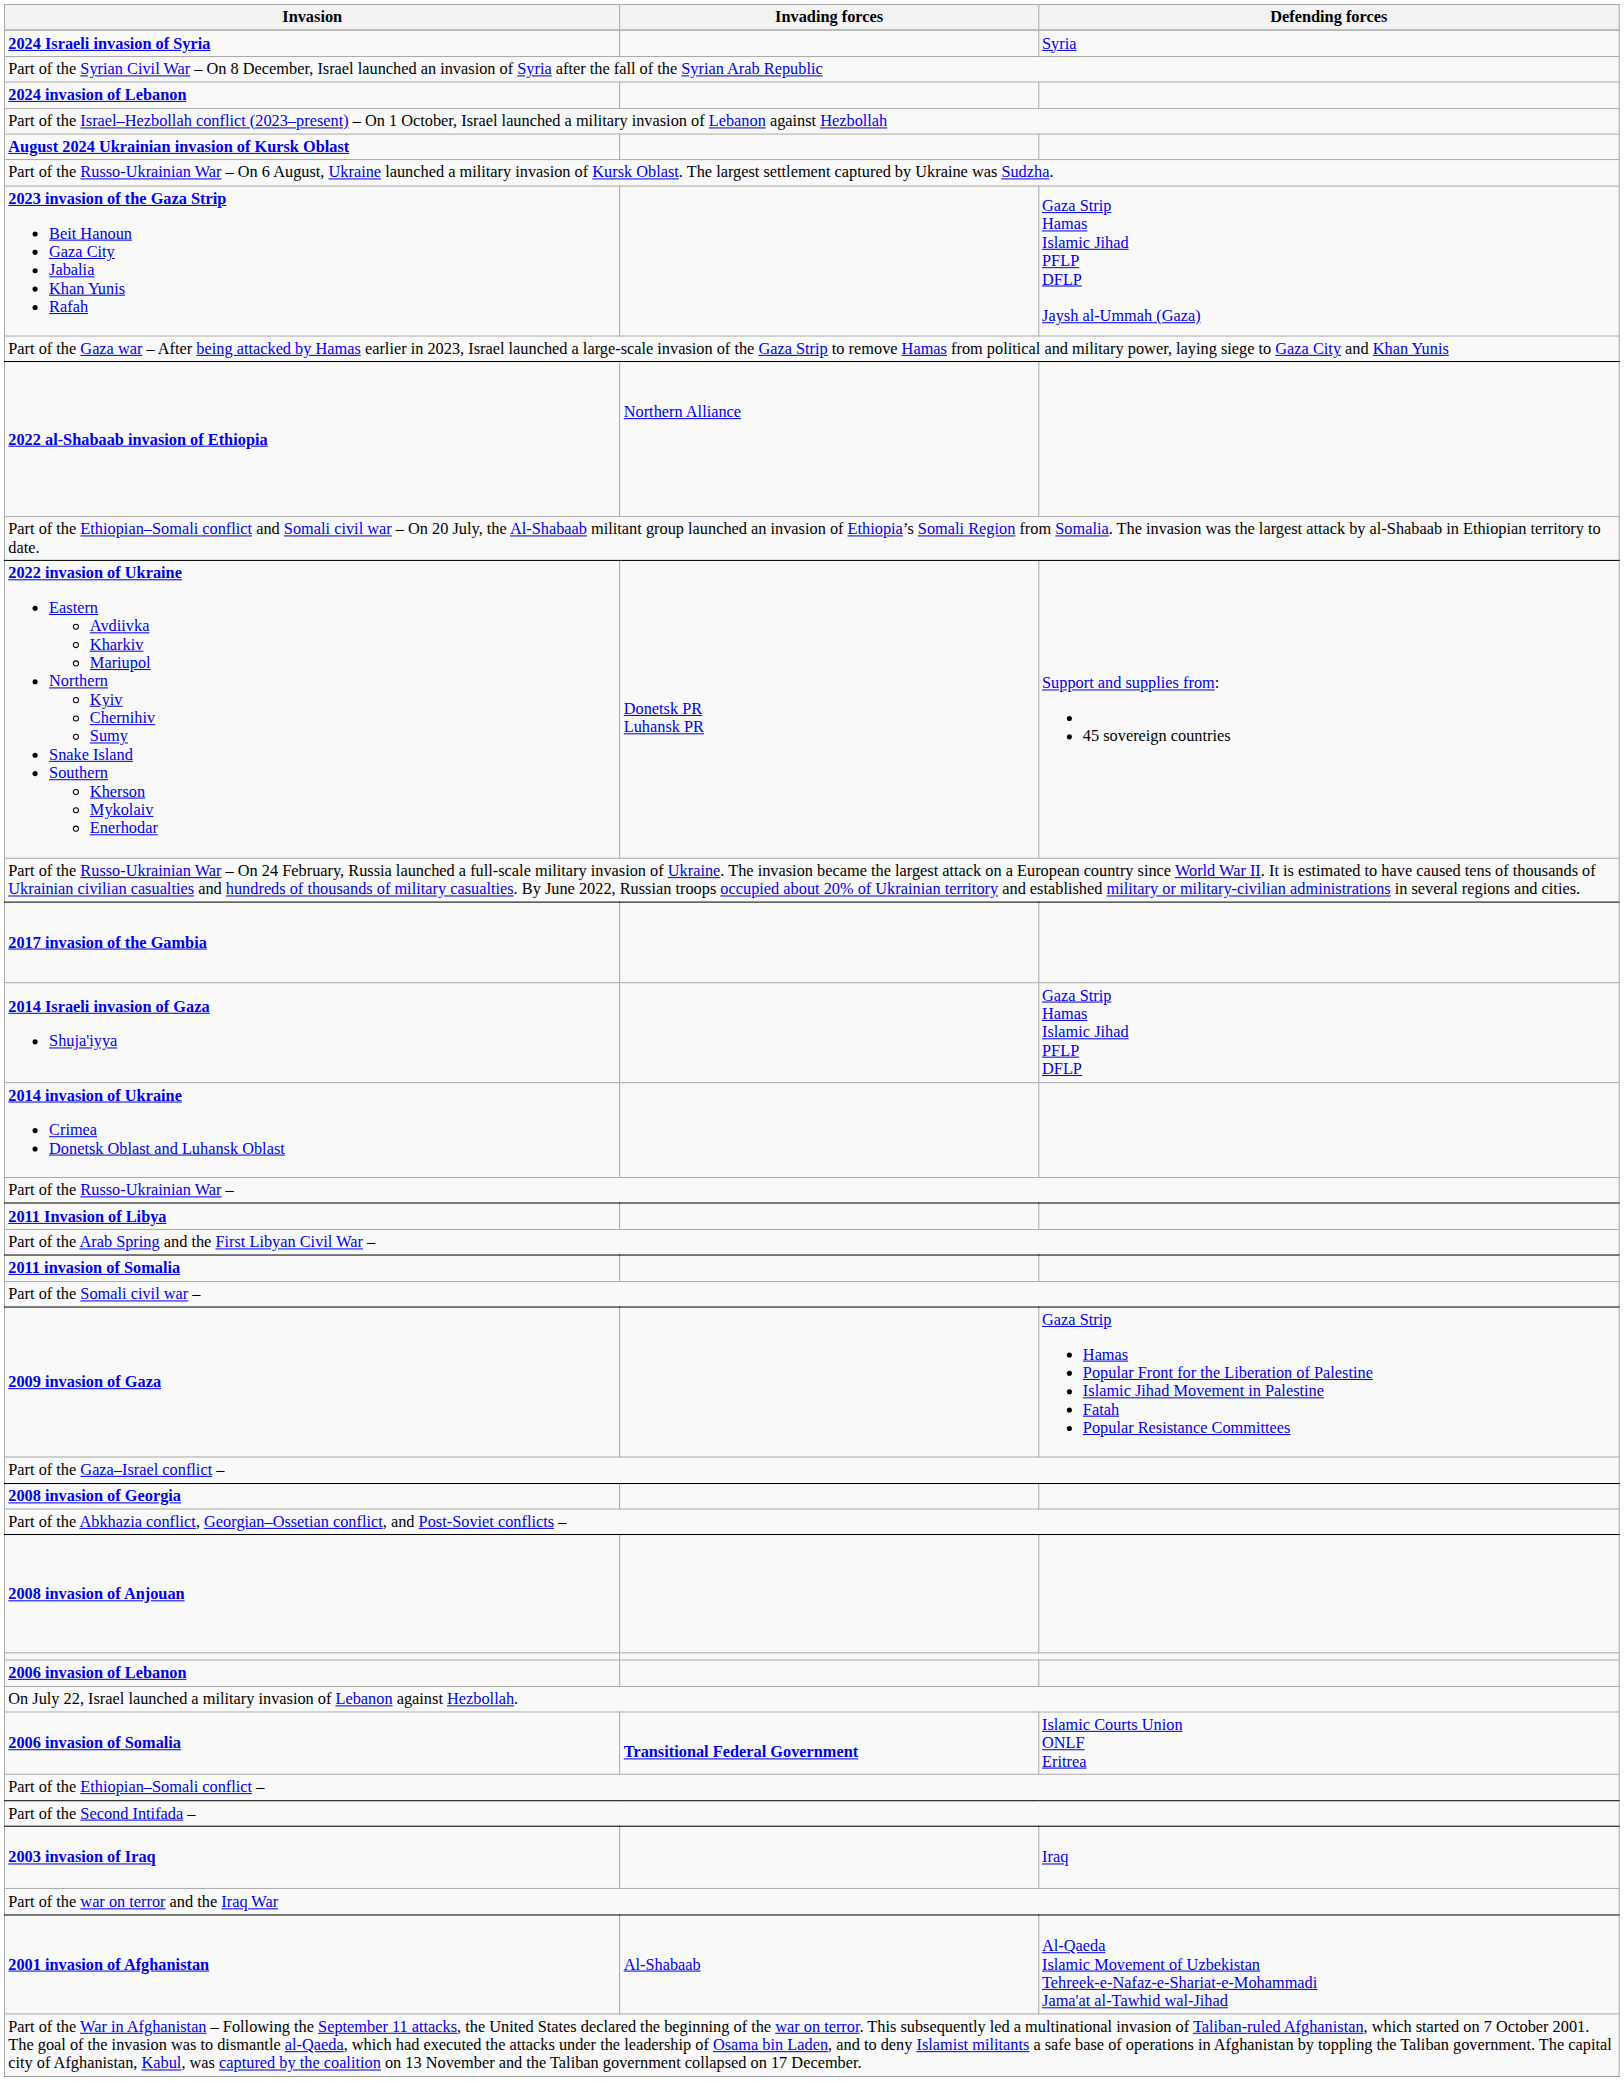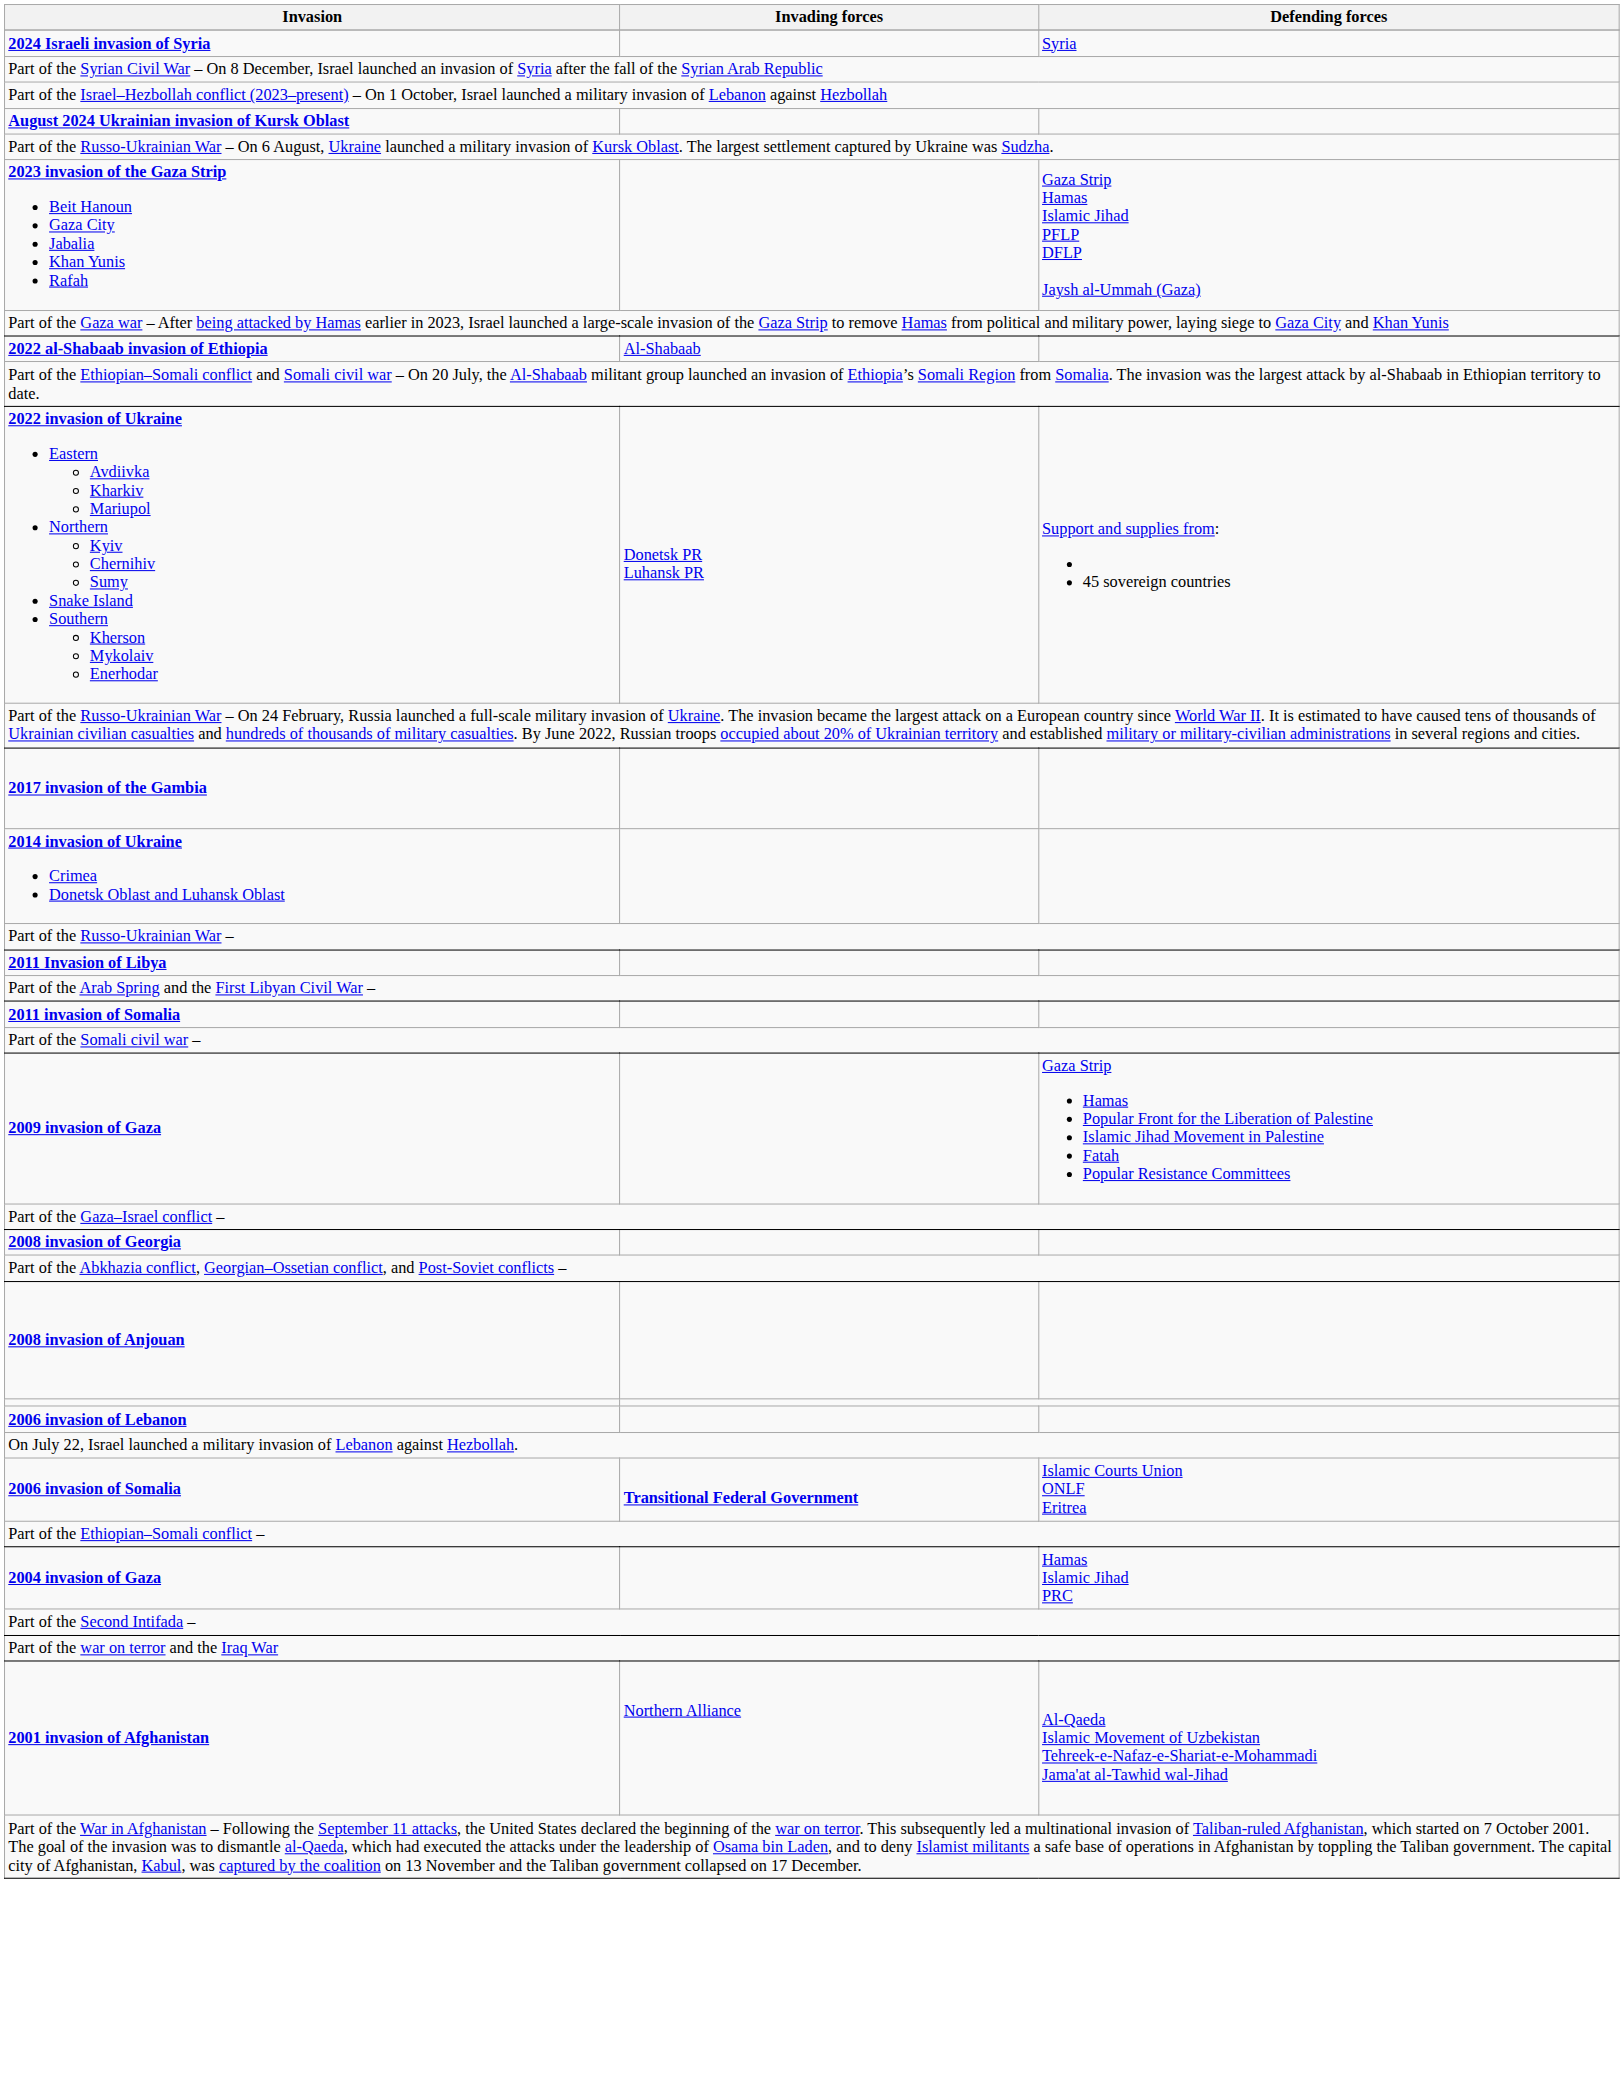- row: (97, 95)
(682, 411) Northern Alliance -> (662, 348) Al-Shabaab
- row: (312, 1024)
+ row: (85, 1577)
- row: (82, 1857)
(662, 1964) Al-Shabaab -> (682, 1710) Northern Alliance
